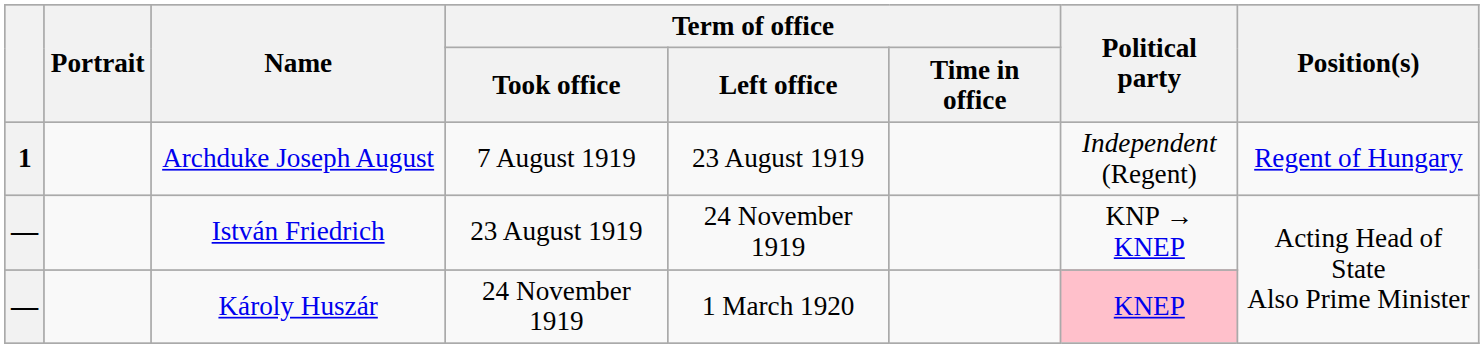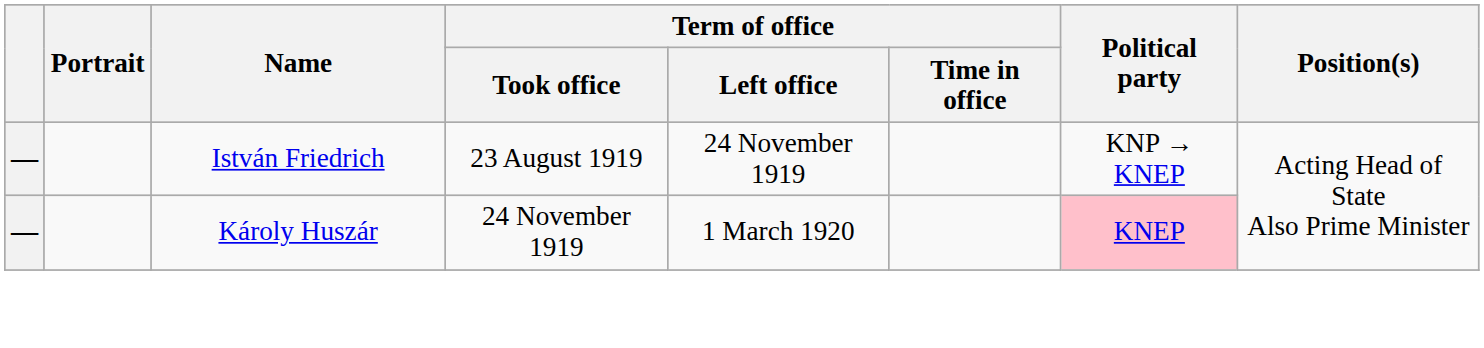- row: (298, 158)
